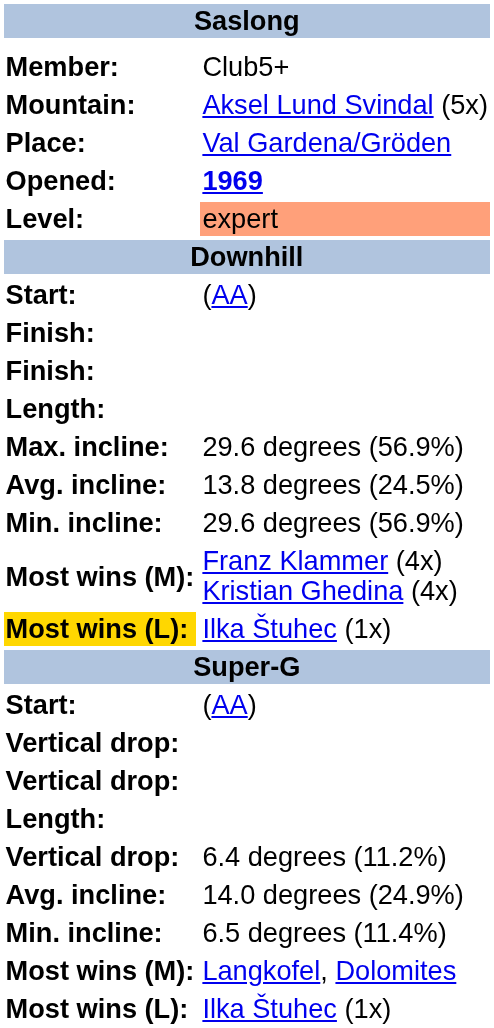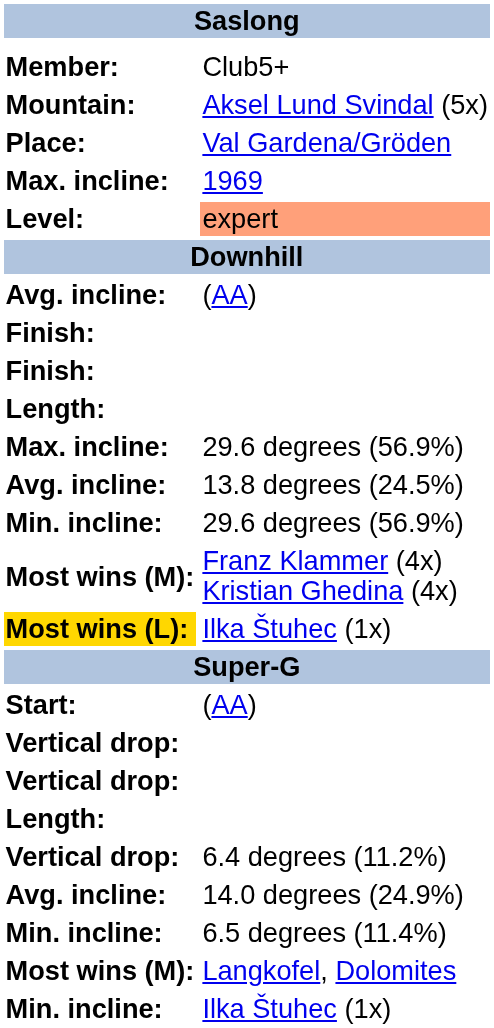(61, 181) Opened: -> (87, 181) Max. incline:
(233, 181) bold -> (233, 181) normal
(41, 295) Start: -> (86, 295) Avg. incline:
(97, 1009) Most wins (L): -> (84, 1009) Min. incline:
